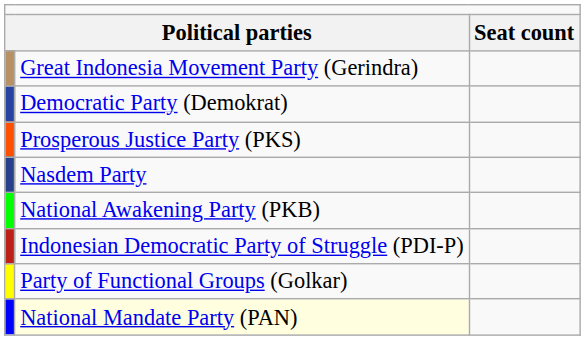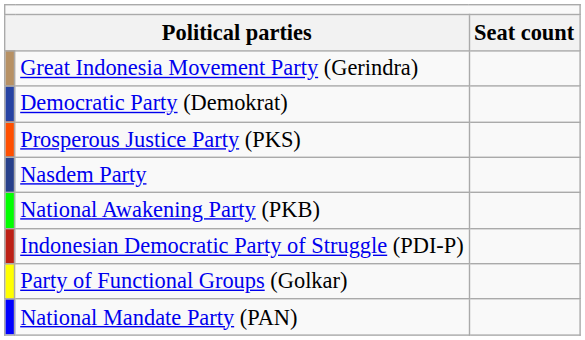(159, 316) lightyellow background -> (159, 316) no background
